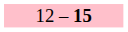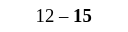(64, 15) pink background -> (64, 15) no background
